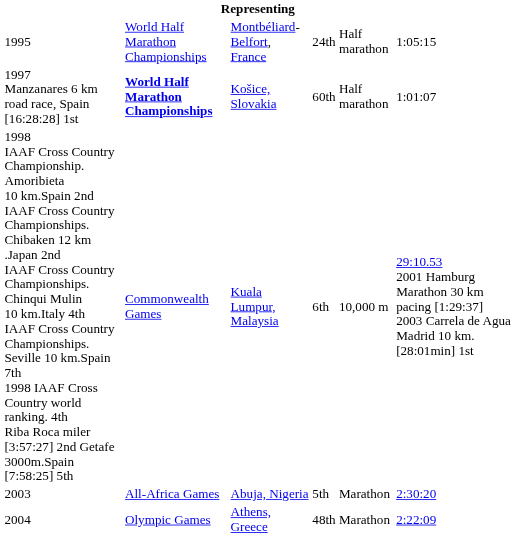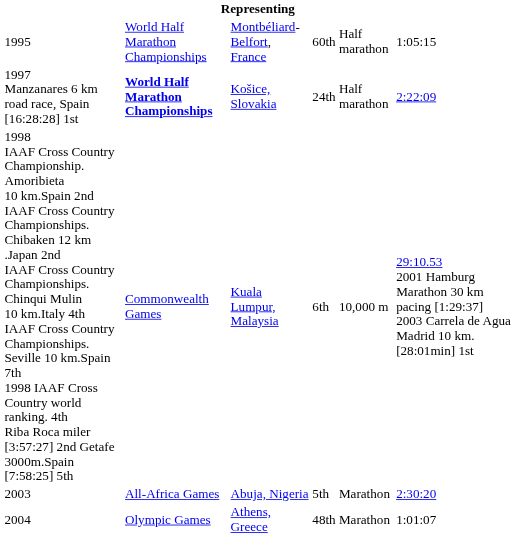(324, 41) 24th -> (324, 41) 60th
(324, 96) 60th -> (324, 96) 24th
(416, 96) 1:01:07 -> (416, 96) 2:22:09
(416, 519) 2:22:09 -> (416, 519) 1:01:07
